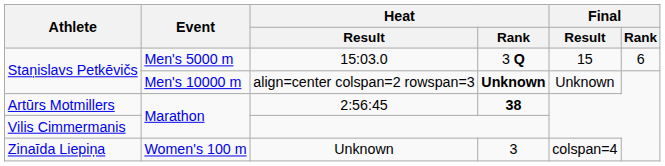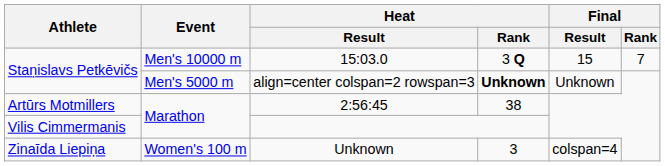(189, 60) Men's 5000 m -> (193, 60) Men's 10000 m
(641, 60) 6 -> (641, 60) 7
(193, 82) Men's 10000 m -> (189, 82) Men's 5000 m
(513, 105) bold -> (513, 105) normal
